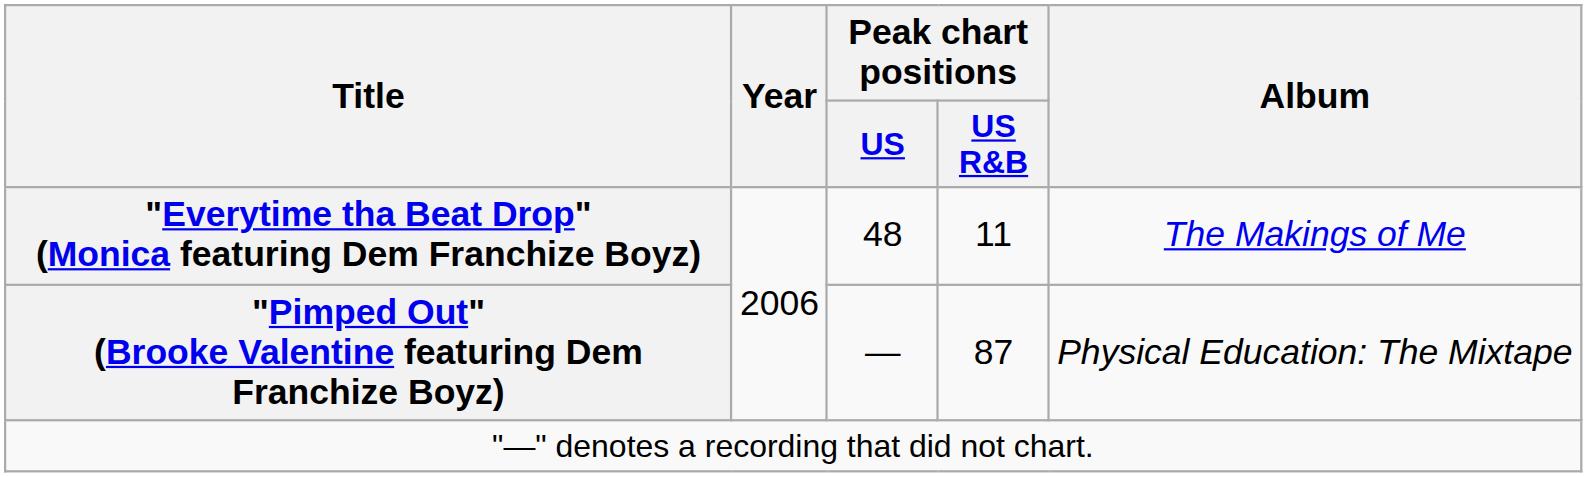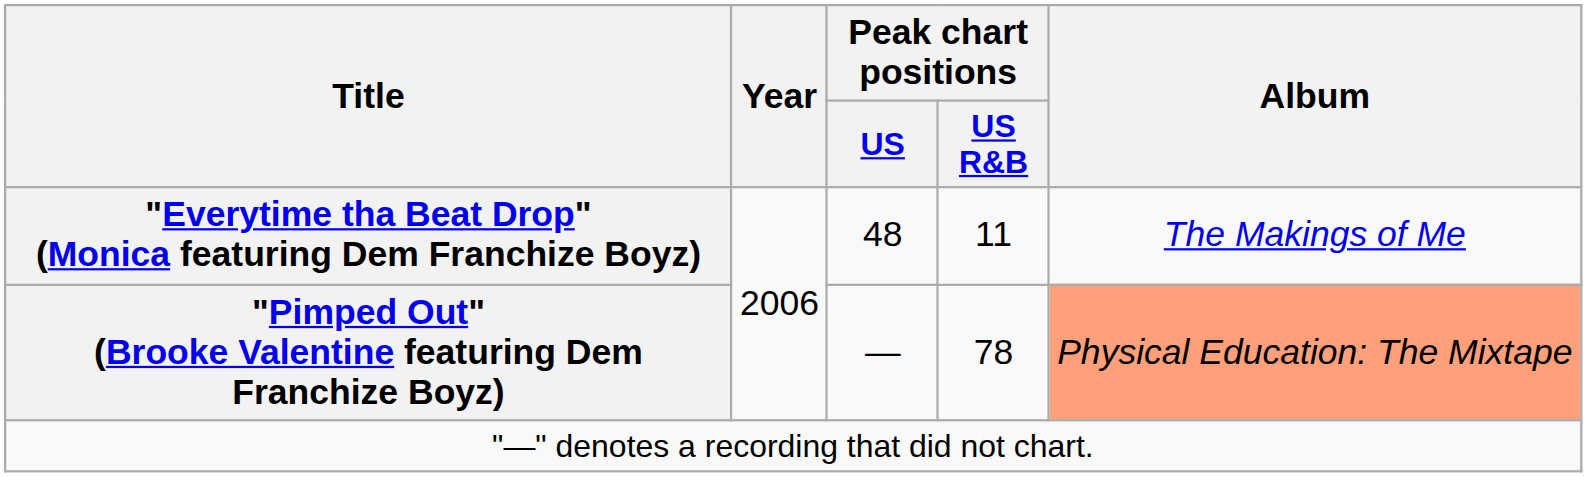(994, 351) 87 -> (994, 351) 78
(1315, 351) no background -> (1315, 351) lightsalmon background
